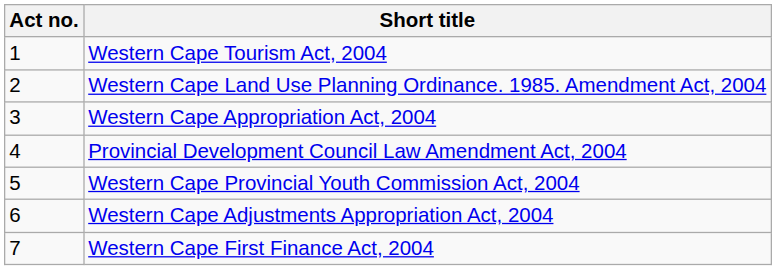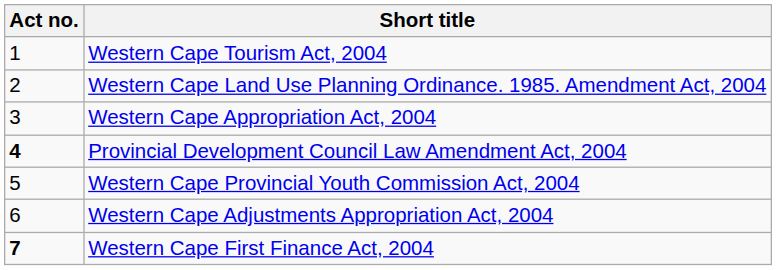(15, 150) normal -> (15, 150) bold
(15, 248) normal -> (15, 248) bold
